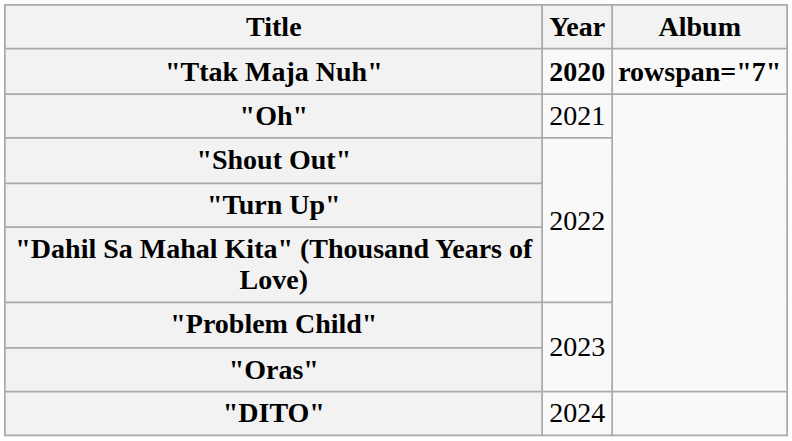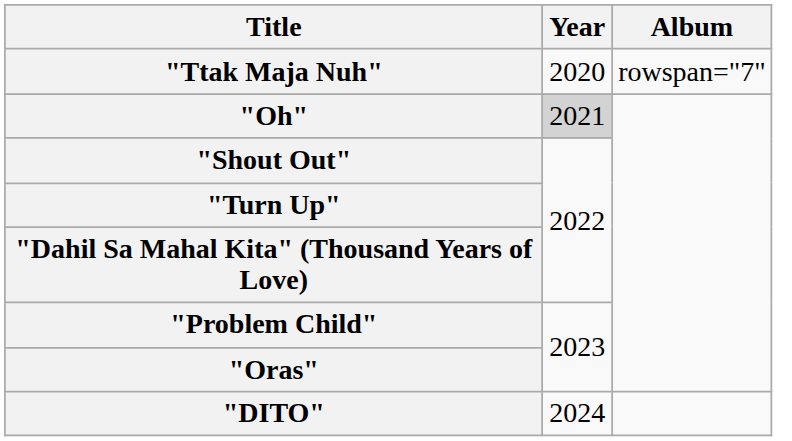(577, 71) bold -> (577, 71) normal
(700, 71) bold -> (692, 71) normal
(577, 115) no background -> (577, 115) lightgrey background
